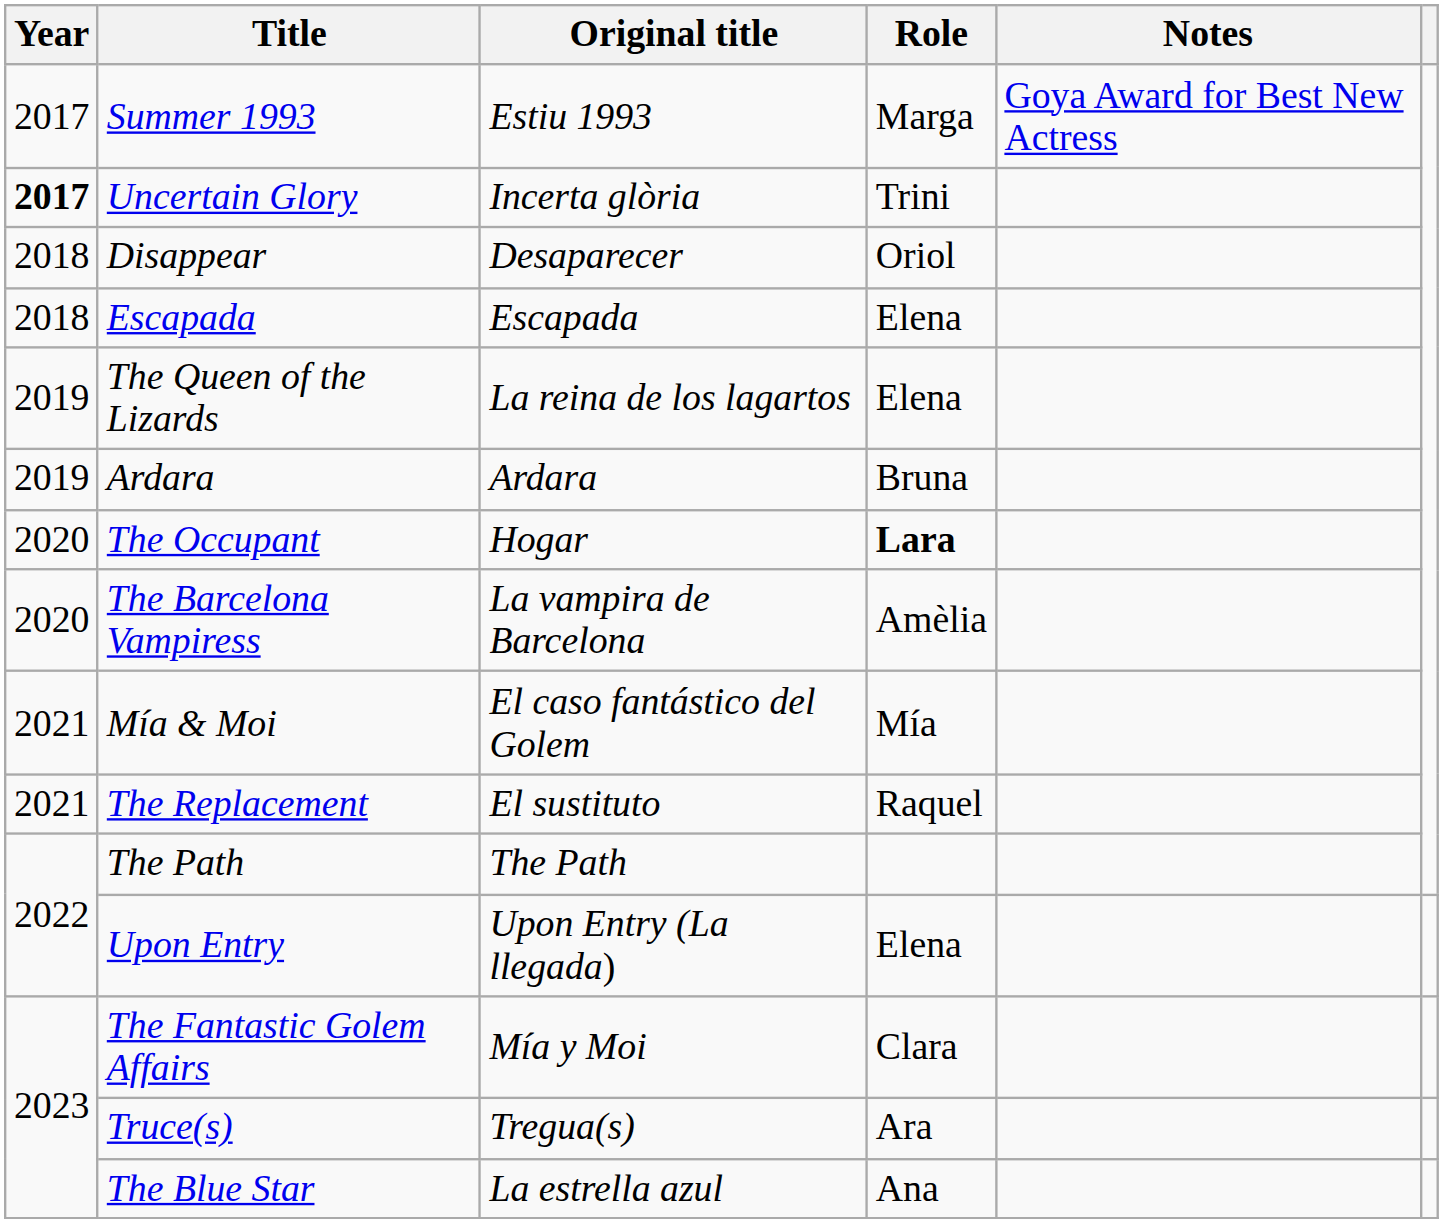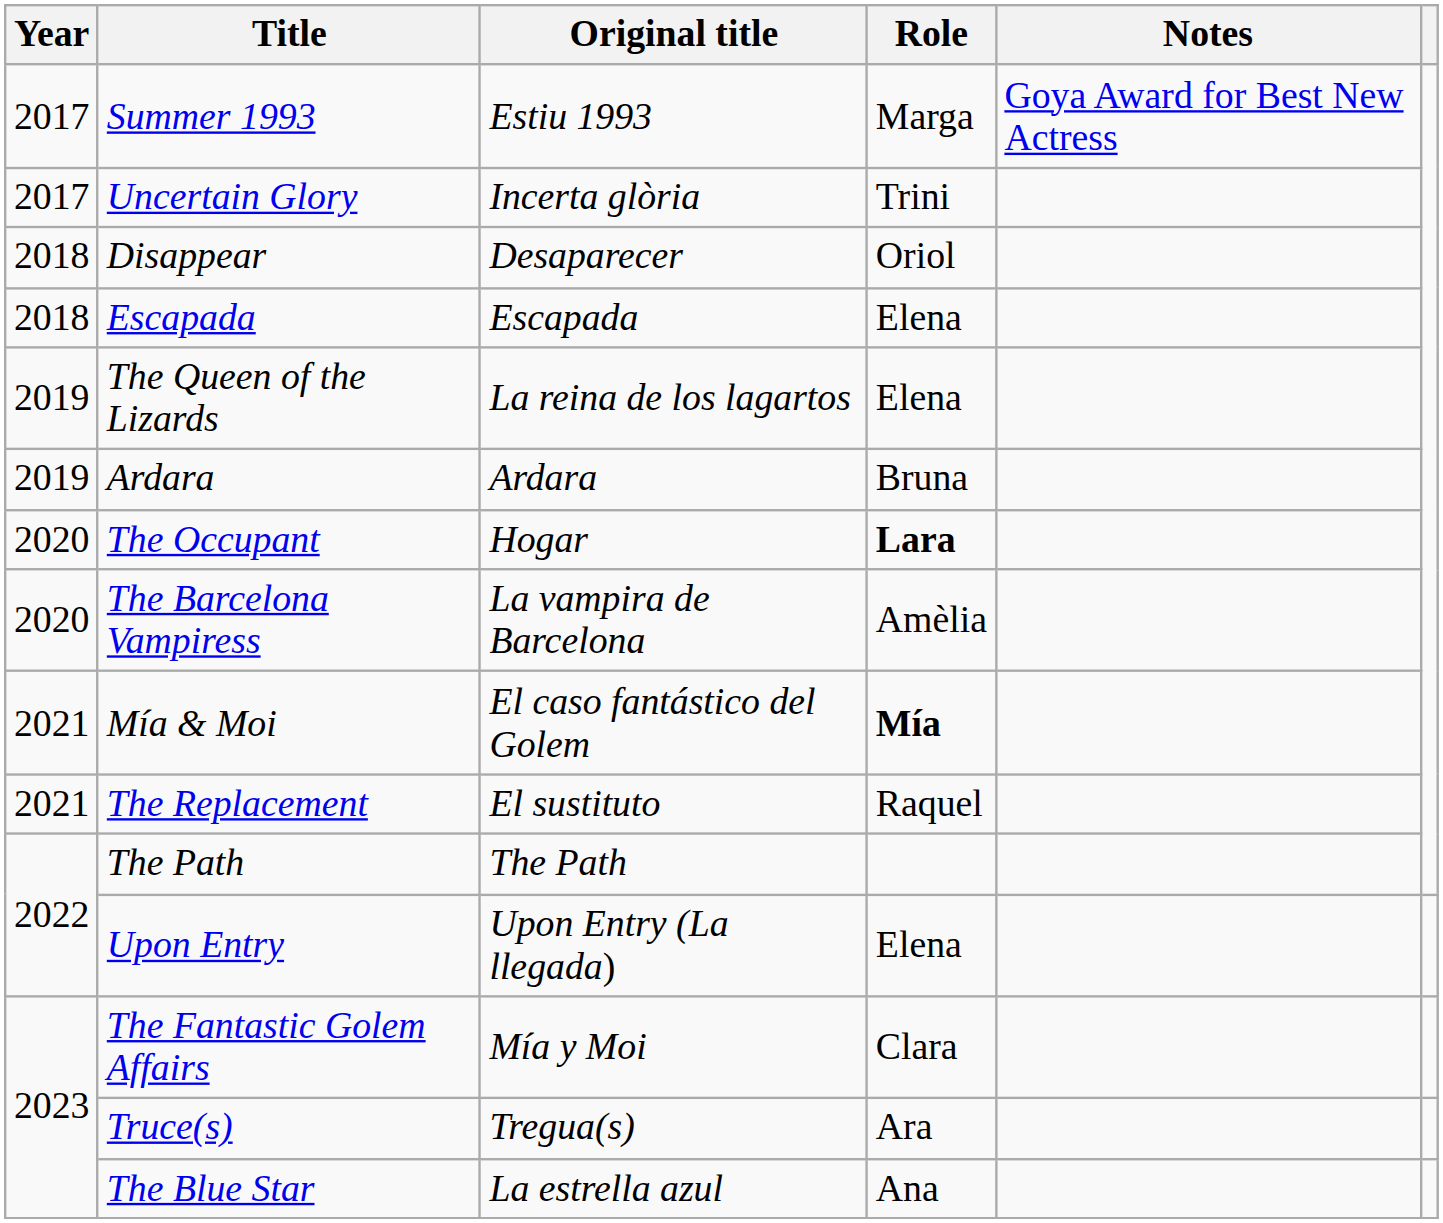(52, 196) bold -> (52, 196) normal
(906, 722) normal -> (908, 722) bold
